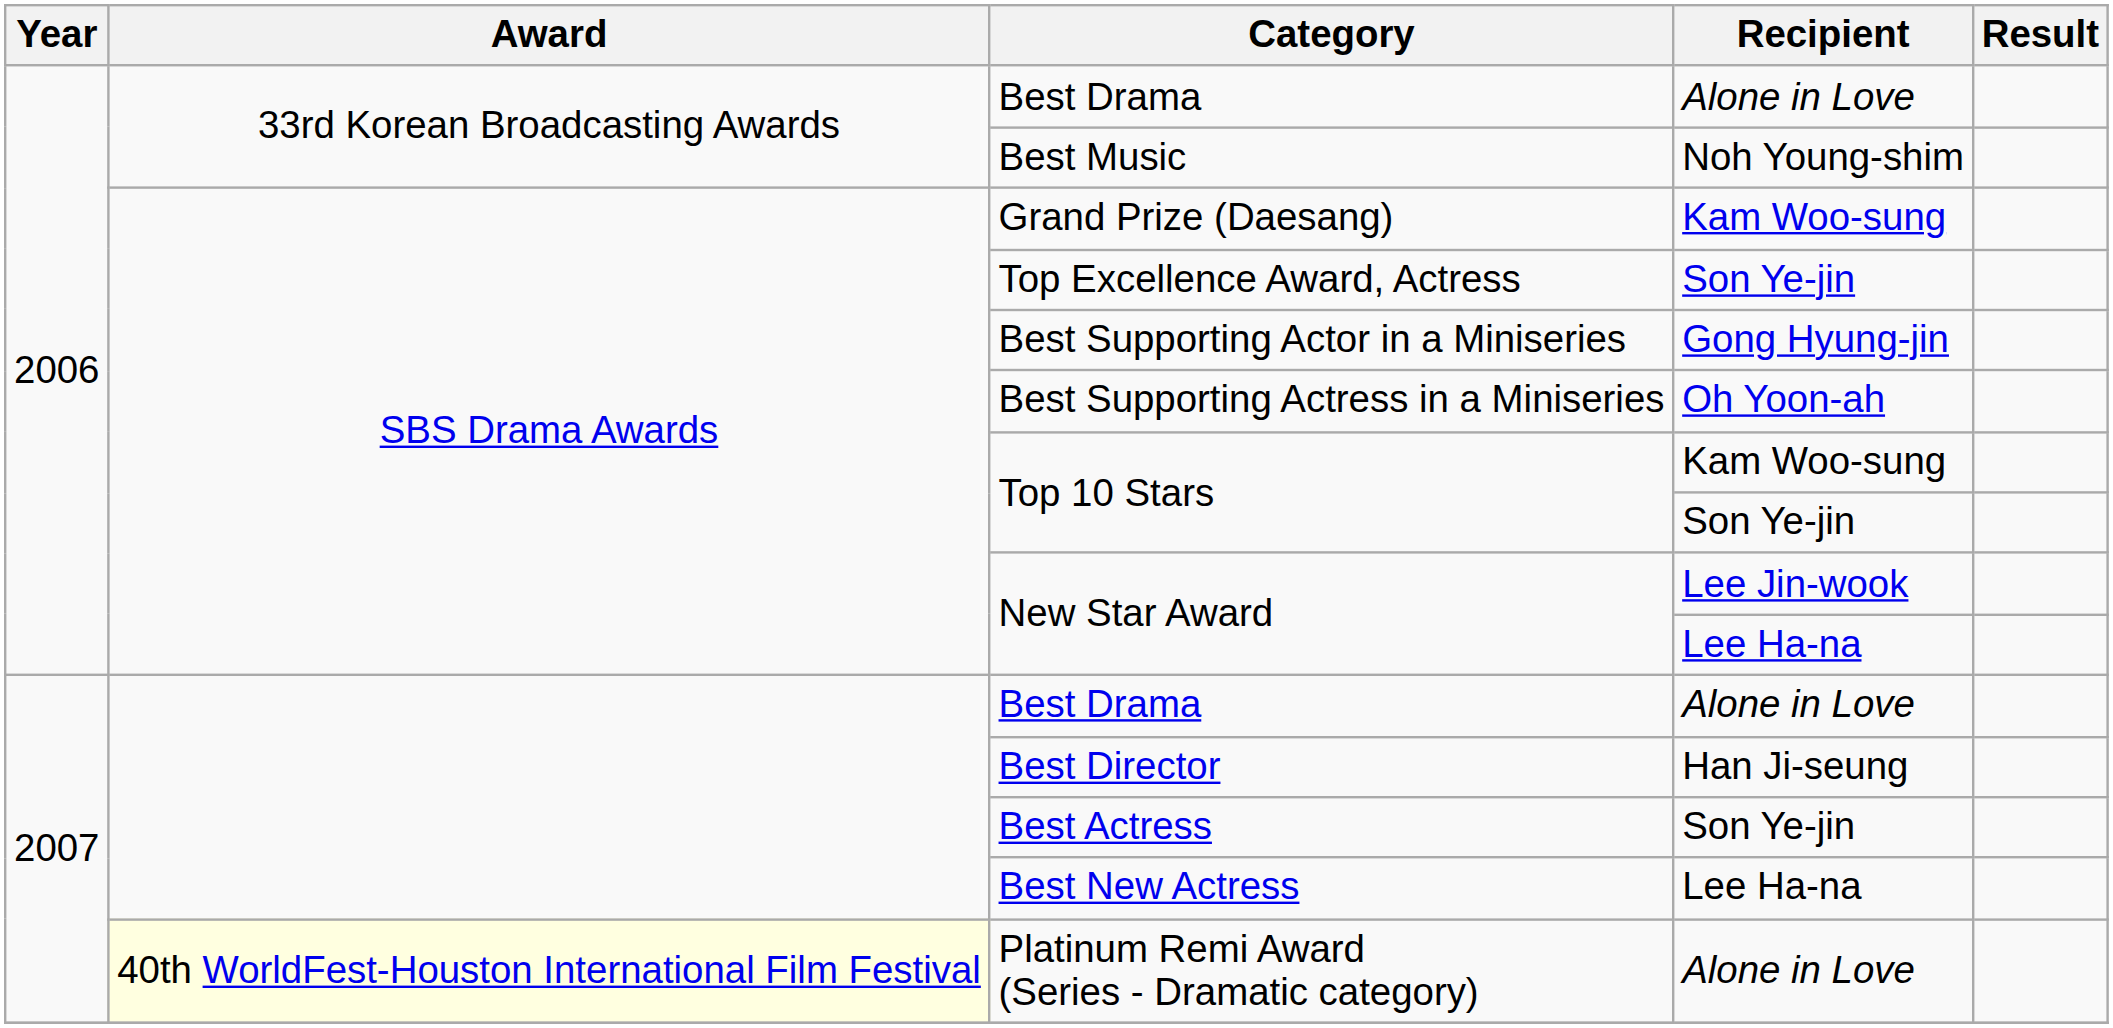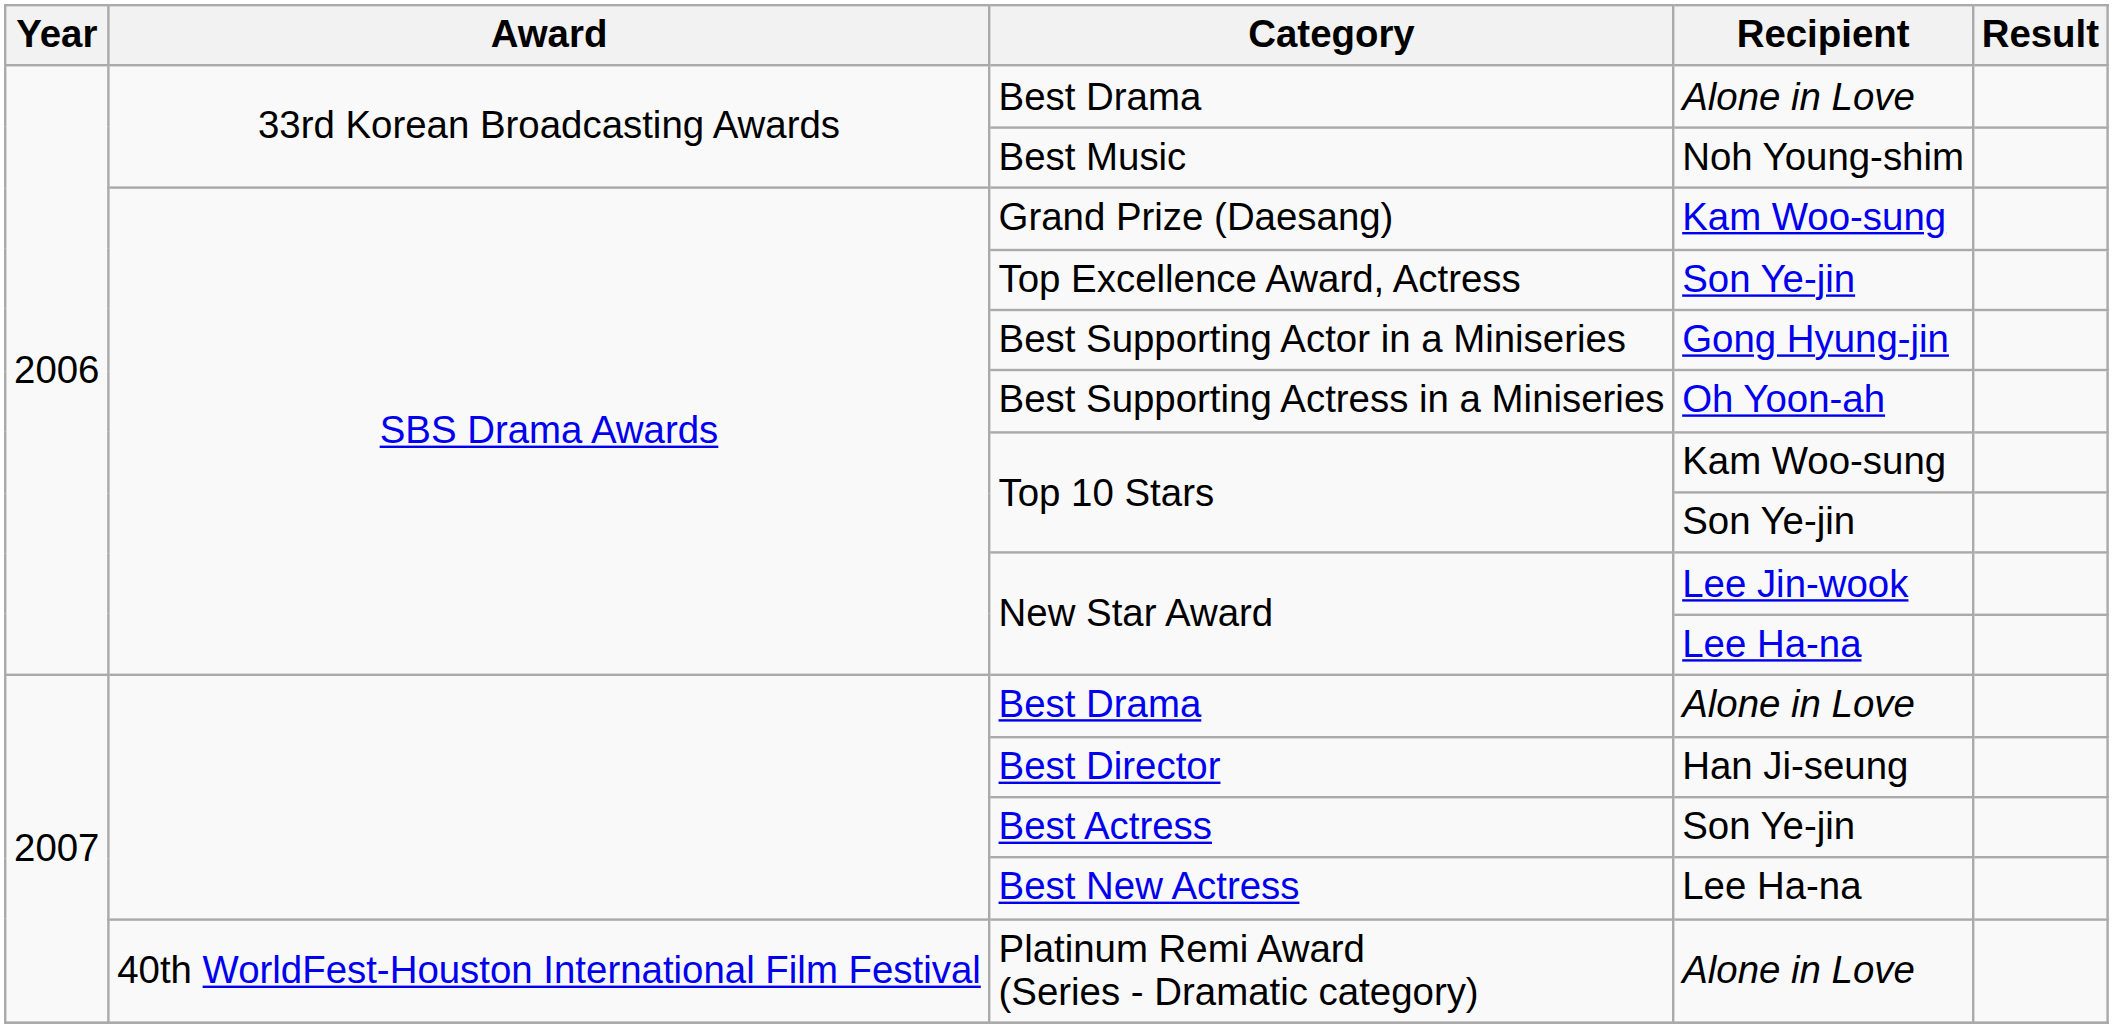(549, 970) lightyellow background -> (549, 970) no background
